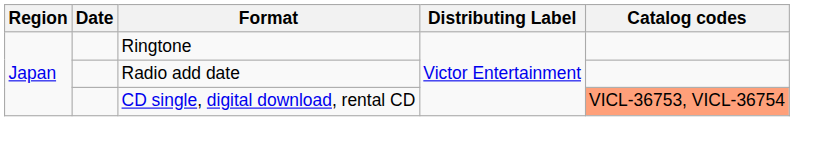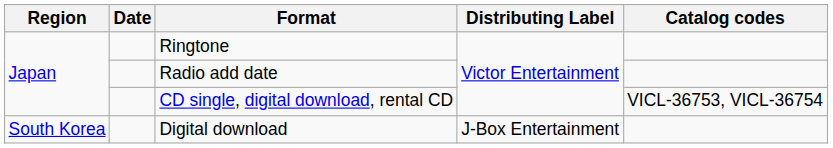(687, 101) lightsalmon background -> (725, 101) no background
+ row: (223, 128)
